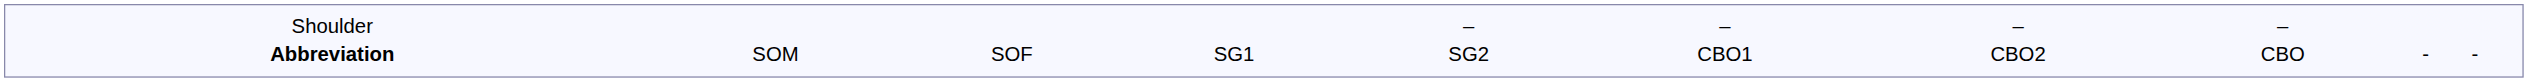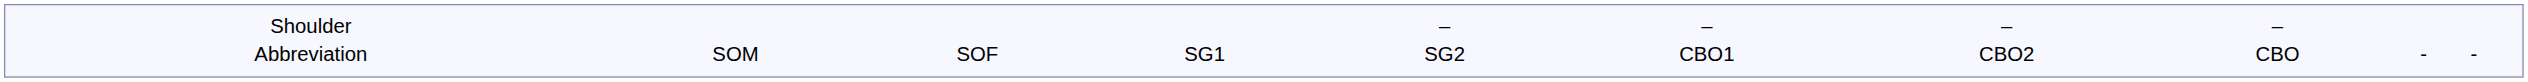(332, 54) bold -> (311, 54) normal
